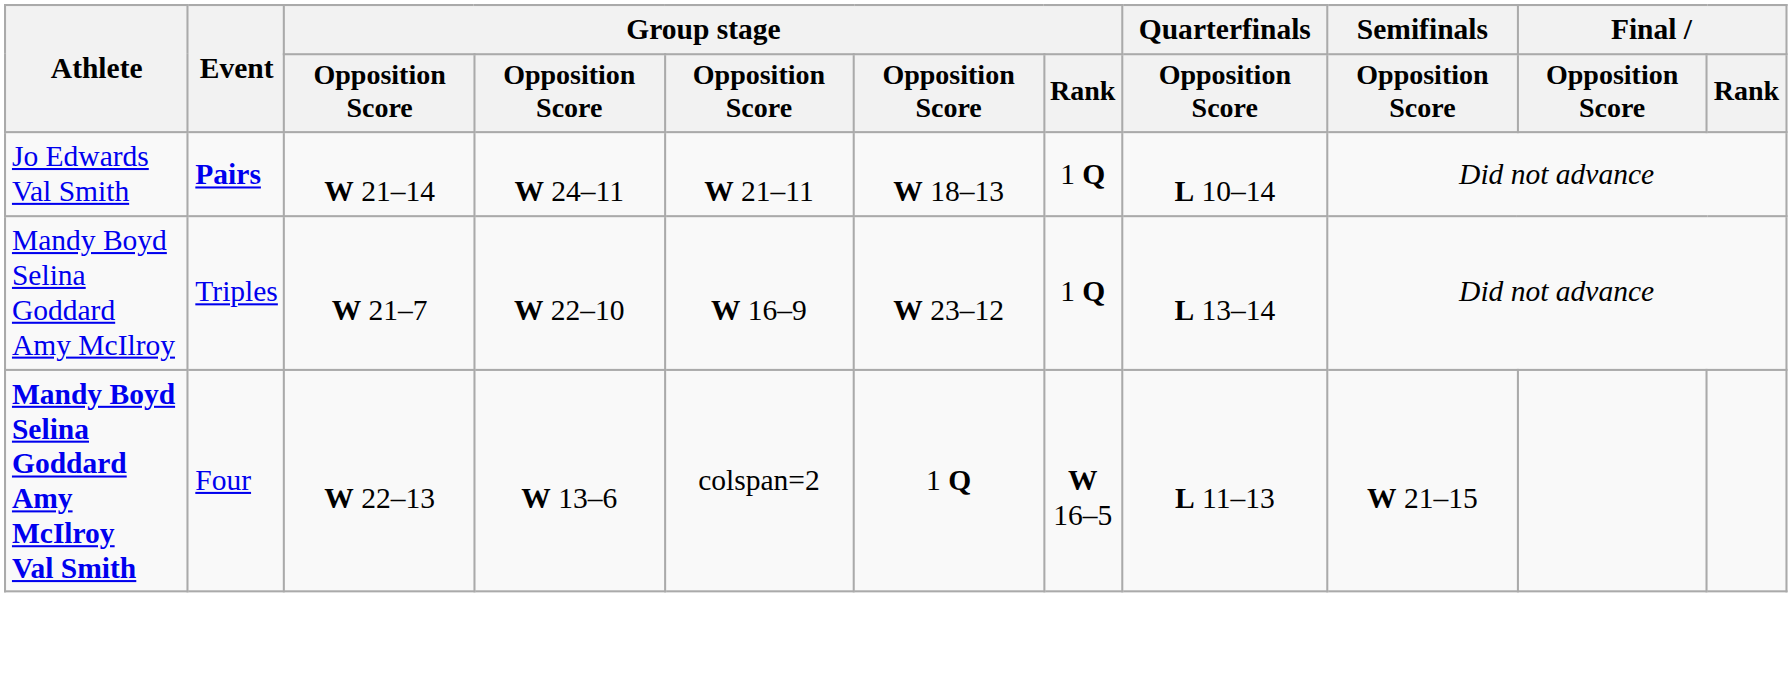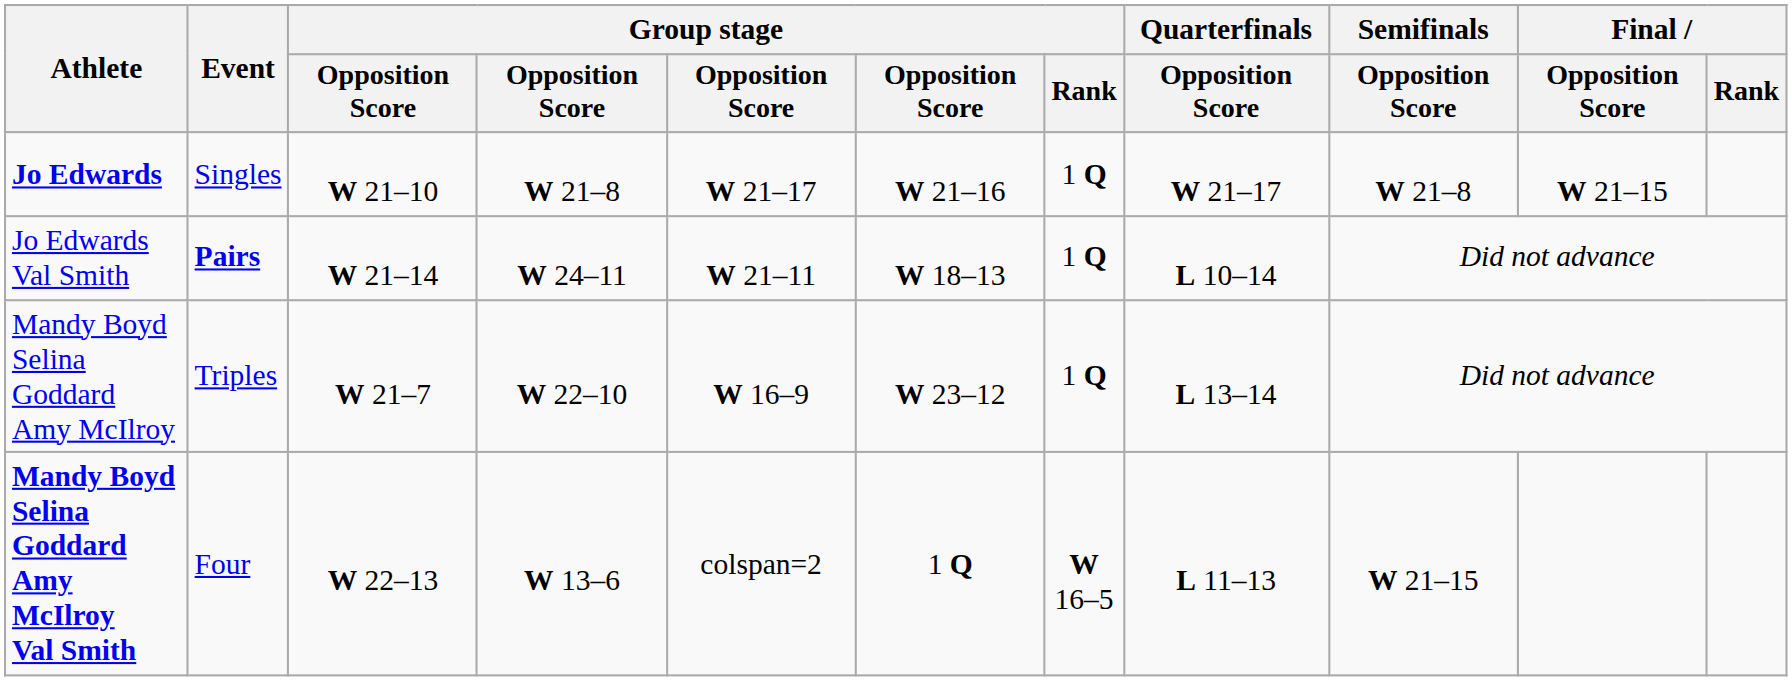+ row: (87, 174)
